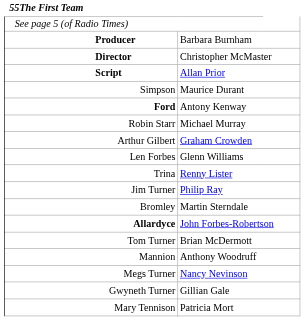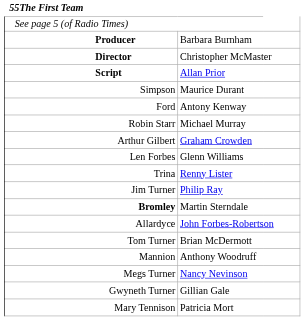(165, 106) bold -> (166, 106) normal
(158, 207) normal -> (157, 207) bold
(154, 224) bold -> (155, 224) normal
